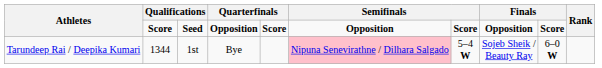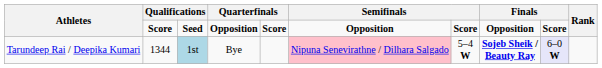(193, 50) no background -> (193, 50) lightblue background
(509, 50) normal -> (510, 50) bold
(552, 50) no background -> (555, 50) lavender background
